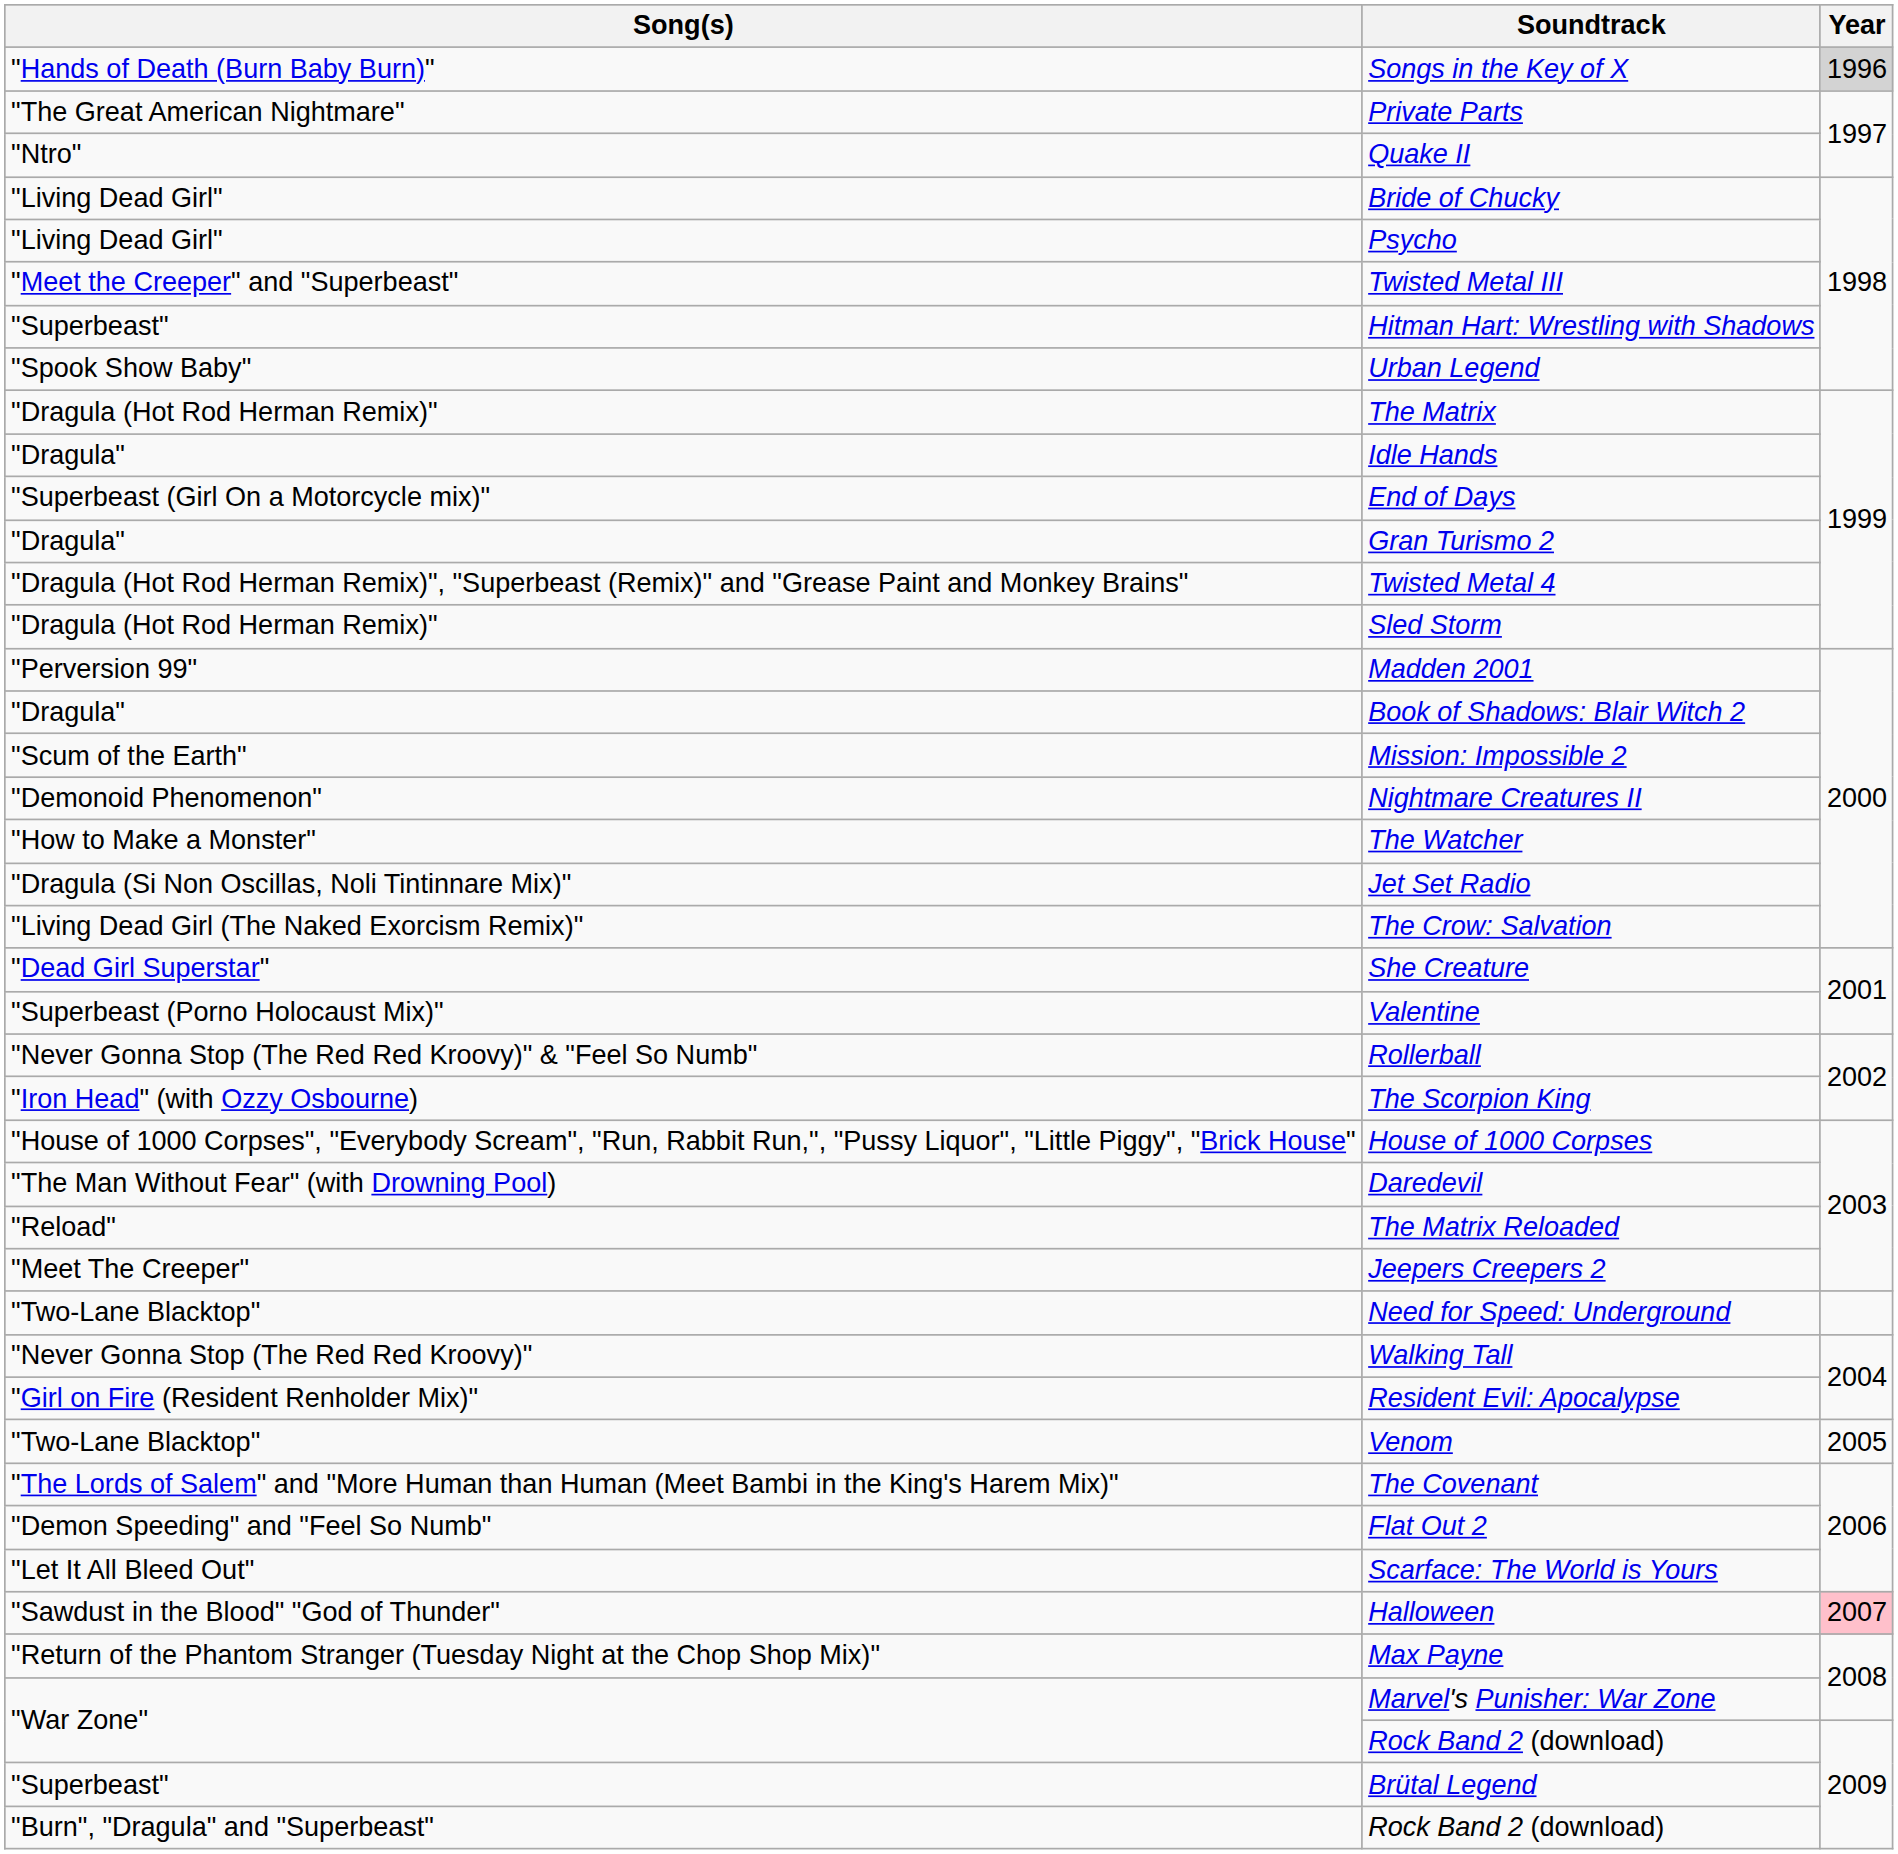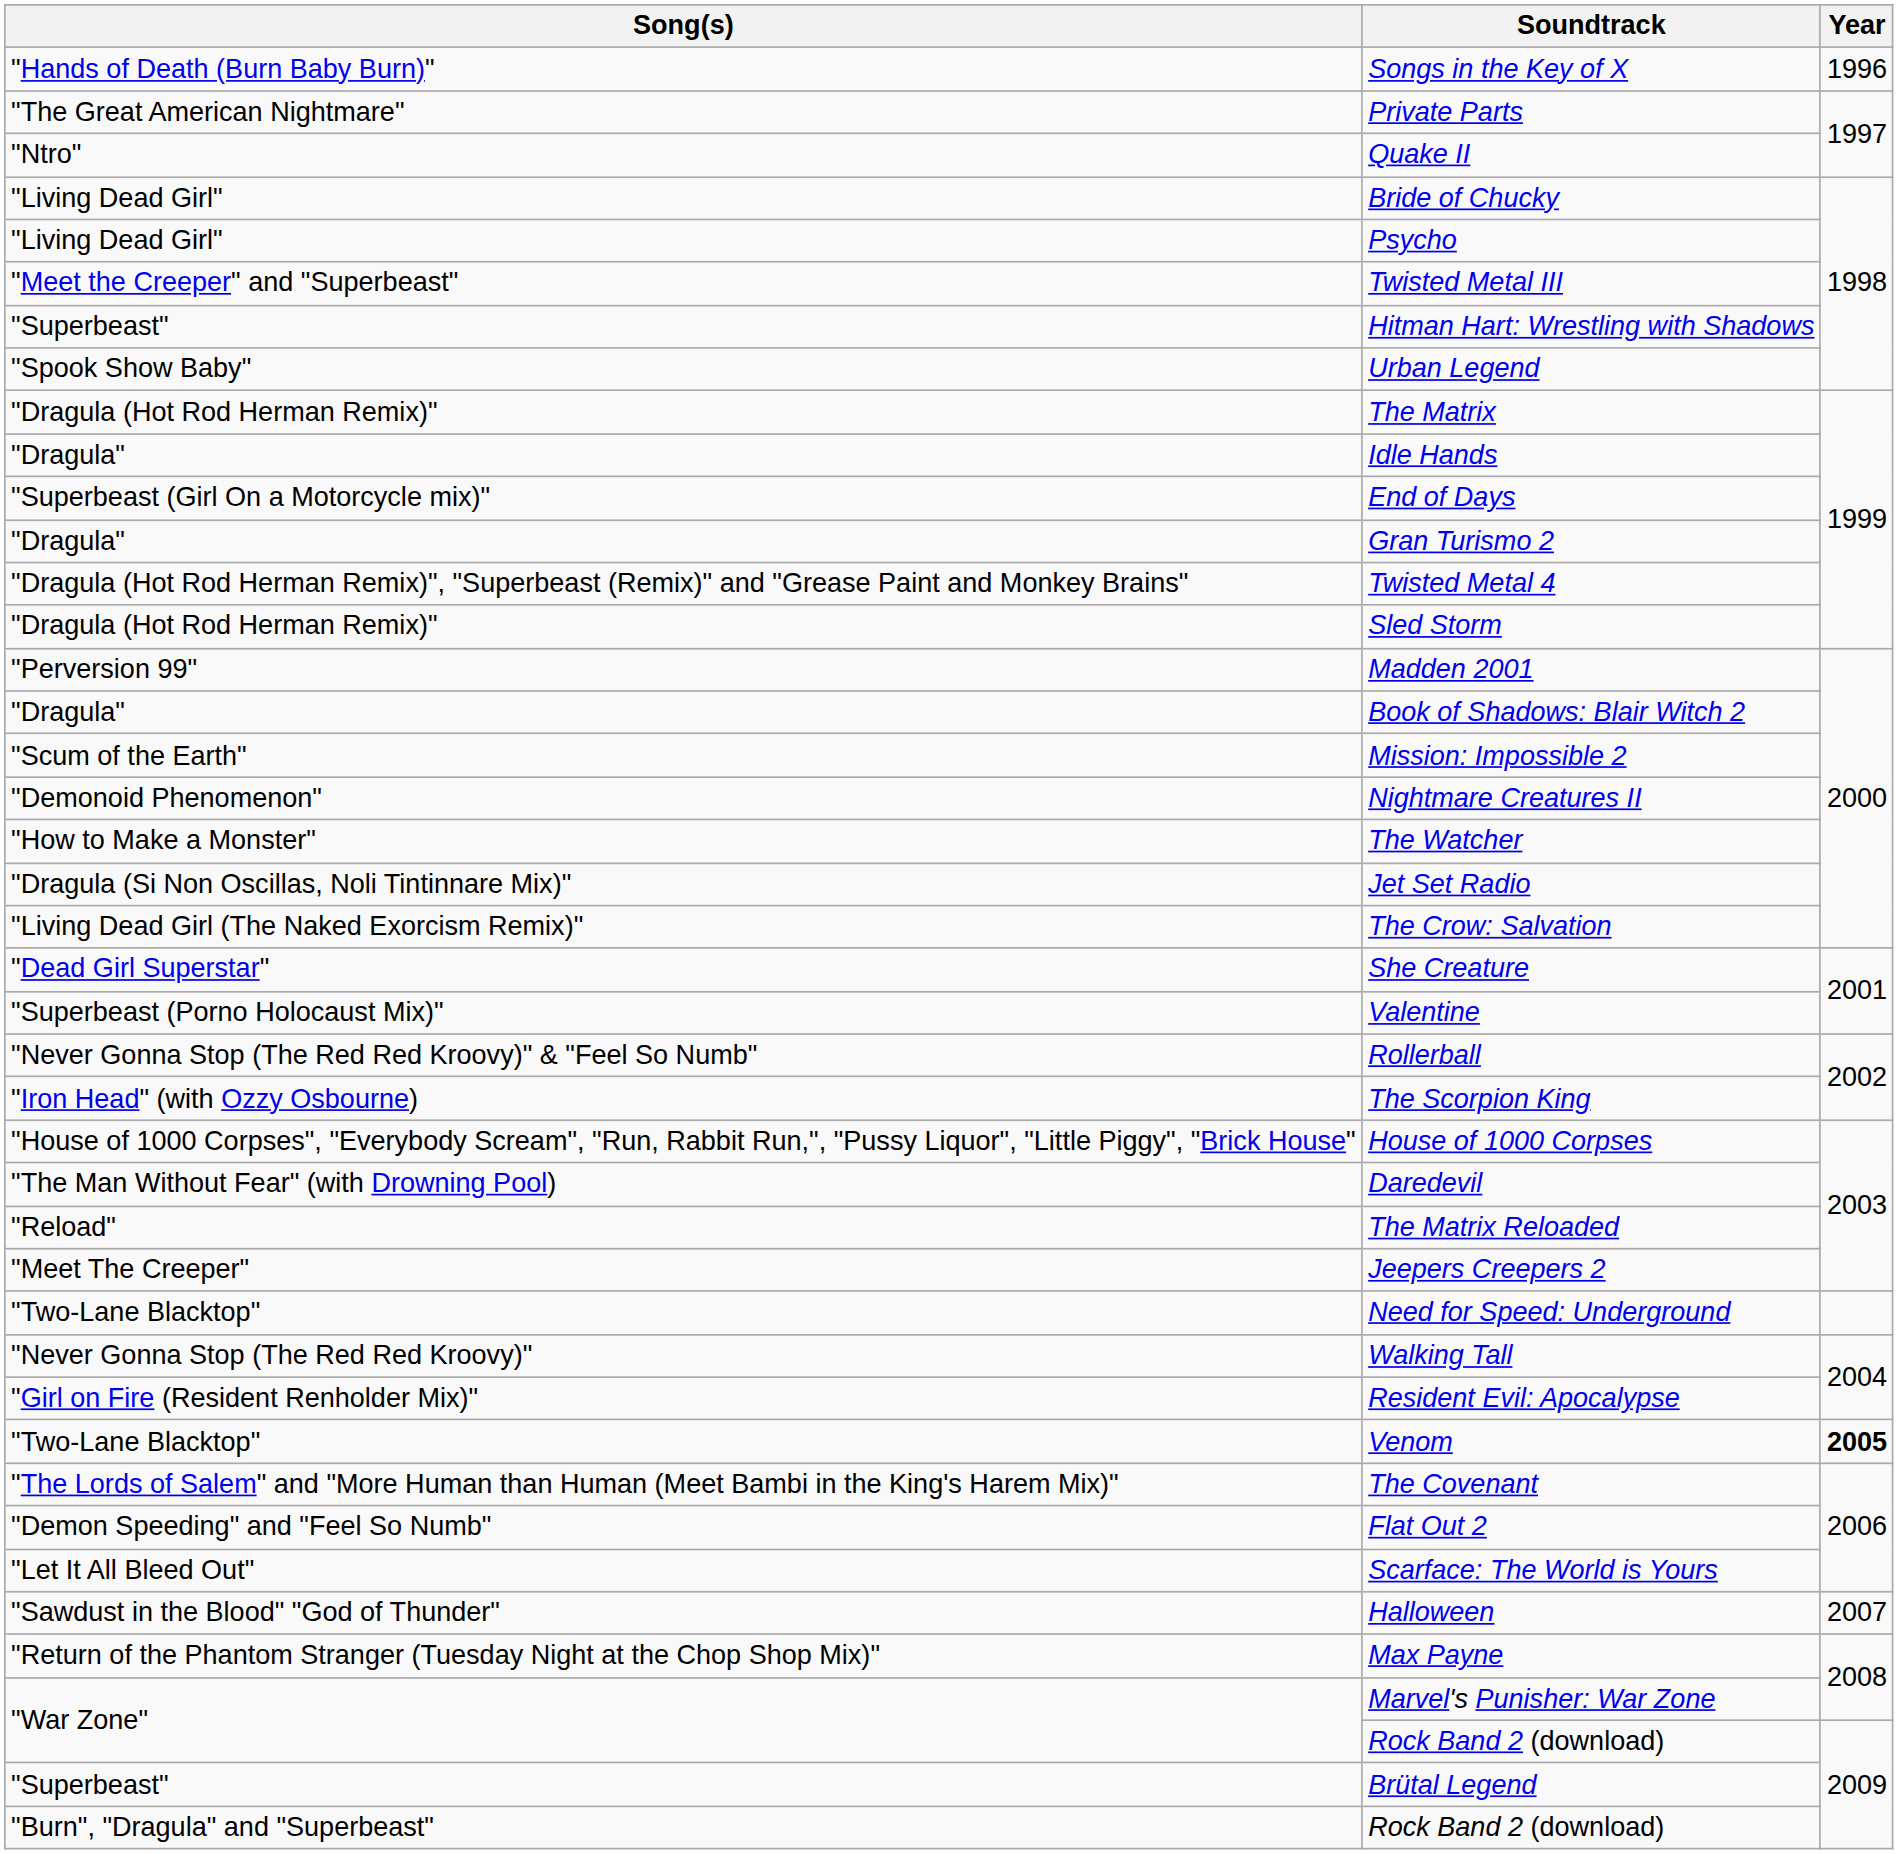(1857, 68) lightgrey background -> (1857, 68) no background
(1857, 1441) normal -> (1857, 1441) bold
(1857, 1612) pink background -> (1857, 1612) no background
